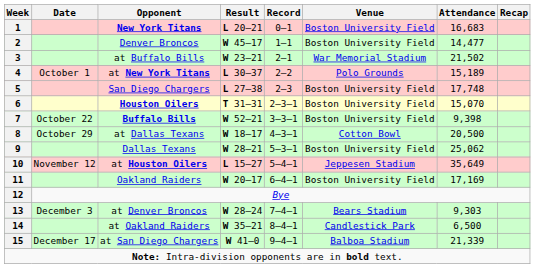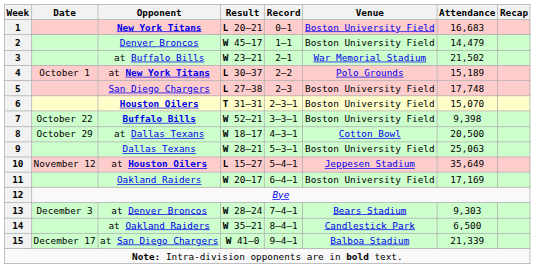(467, 42) 14,477 -> (467, 42) 14,479
(467, 149) 25,062 -> (467, 149) 25,063
